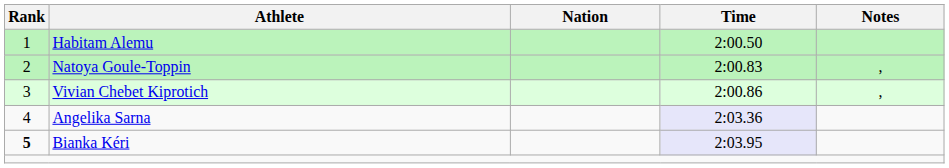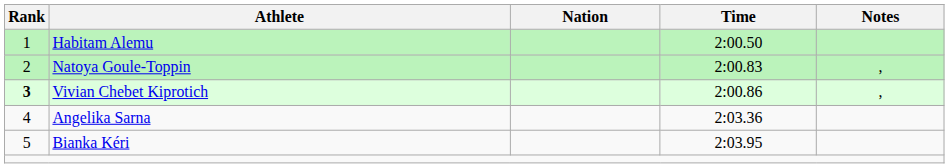(27, 92) normal -> (27, 92) bold
(738, 117) lavender background -> (738, 117) no background
(27, 142) bold -> (27, 142) normal
(738, 142) lavender background -> (738, 142) no background
